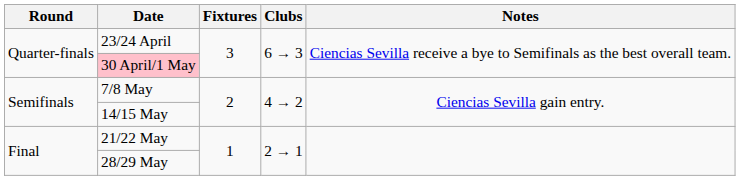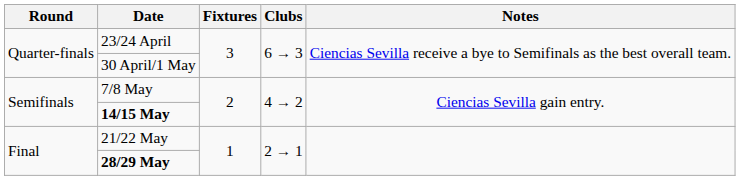(148, 65) pink background -> (148, 65) no background
(134, 114) normal -> (135, 114) bold
(134, 162) normal -> (135, 162) bold
